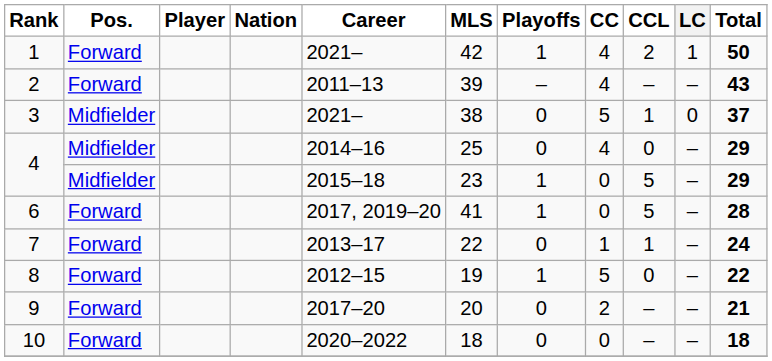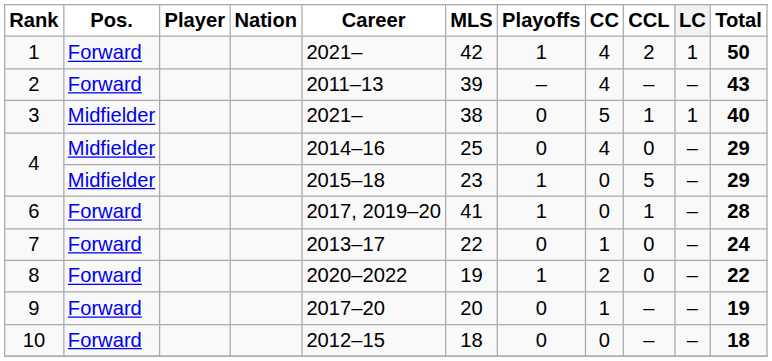(692, 116) 0 -> (692, 116) 1
(738, 116) 37 -> (738, 116) 40
(649, 212) 5 -> (649, 212) 1
(649, 244) 1 -> (649, 244) 0
(346, 276) 2012–15 -> (357, 276) 2020–2022
(604, 276) 5 -> (604, 276) 2
(604, 308) 2 -> (604, 308) 1
(738, 308) 21 -> (738, 308) 19
(357, 340) 2020–2022 -> (346, 340) 2012–15
